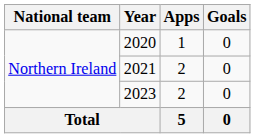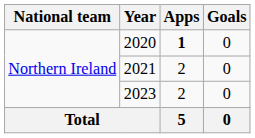(182, 42) normal -> (182, 42) bold
